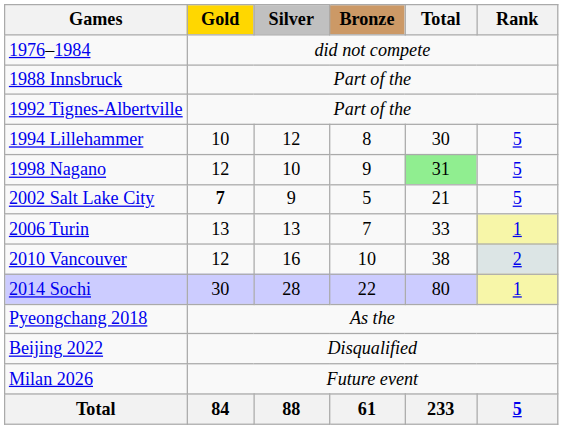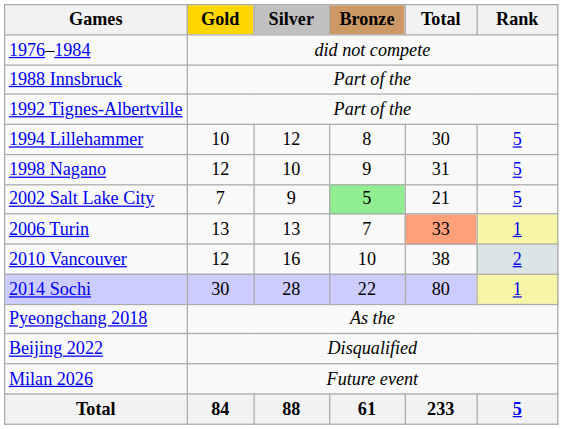(441, 169) lightgreen background -> (441, 169) no background
(220, 199) bold -> (220, 199) normal
(367, 199) no background -> (367, 199) lightgreen background
(441, 229) no background -> (441, 229) lightsalmon background
